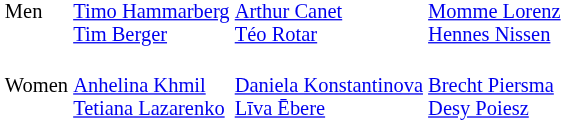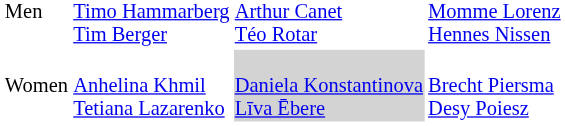(329, 97) no background -> (329, 97) lightgrey background
